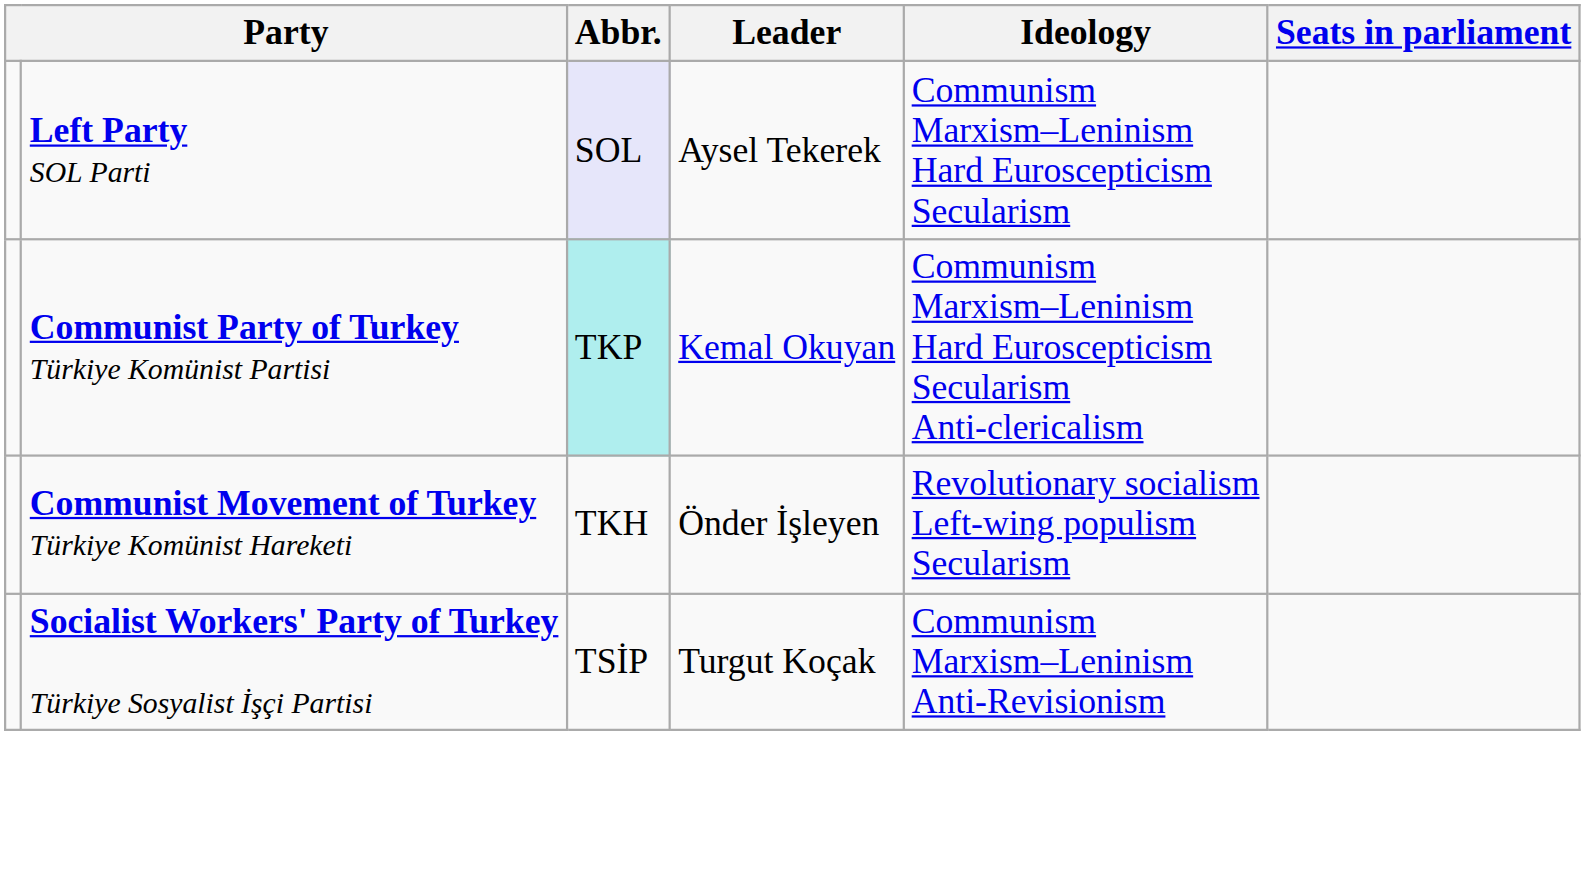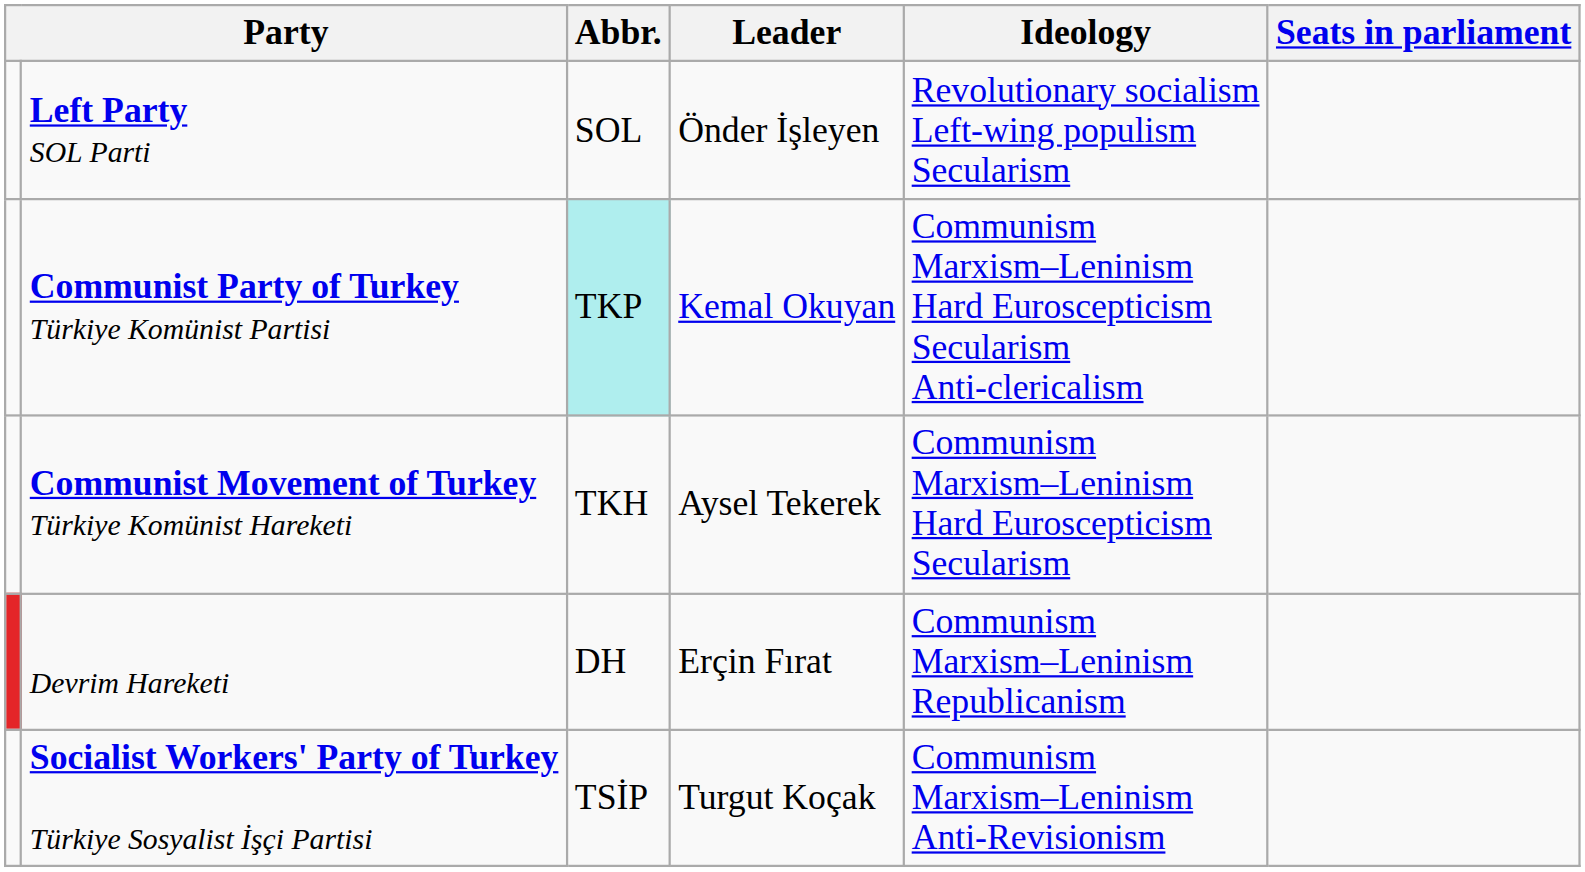(609, 149) lavender background -> (609, 129) no background
(780, 149) Aysel Tekerek -> (779, 129) Önder İşleyen
(1062, 149) Communism Marxism–Leninism Hard Euroscepticism Secularism -> (1086, 129) Revolutionary socialism Left-wing populism Secularism
(779, 523) Önder İşleyen -> (780, 503) Aysel Tekerek
(1086, 523) Revolutionary socialism Left-wing populism Secularism -> (1062, 503) Communism Marxism–Leninism Hard Euroscepticism Secularism
+ row: (130, 682)
